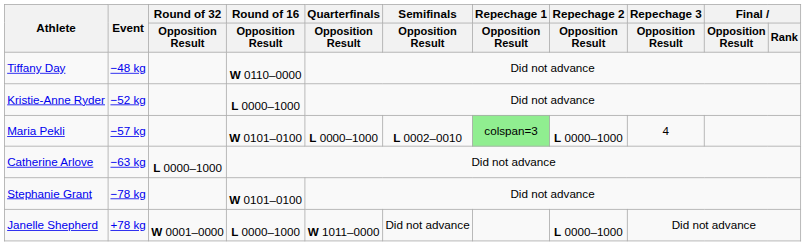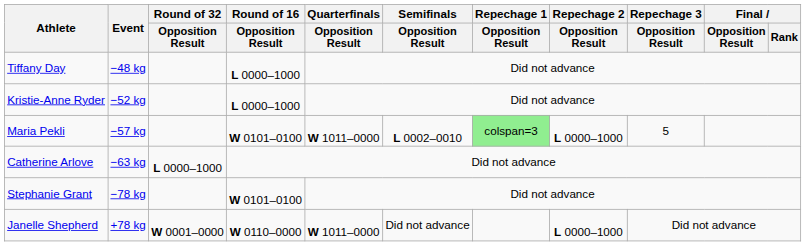(266, 75) W 0110–0000 -> (266, 75) L 0000–1000
(344, 138) L 0000–1000 -> (344, 138) W 1011–0000
(666, 131) 4 -> (666, 131) 5
(266, 232) L 0000–1000 -> (266, 232) W 0110–0000
